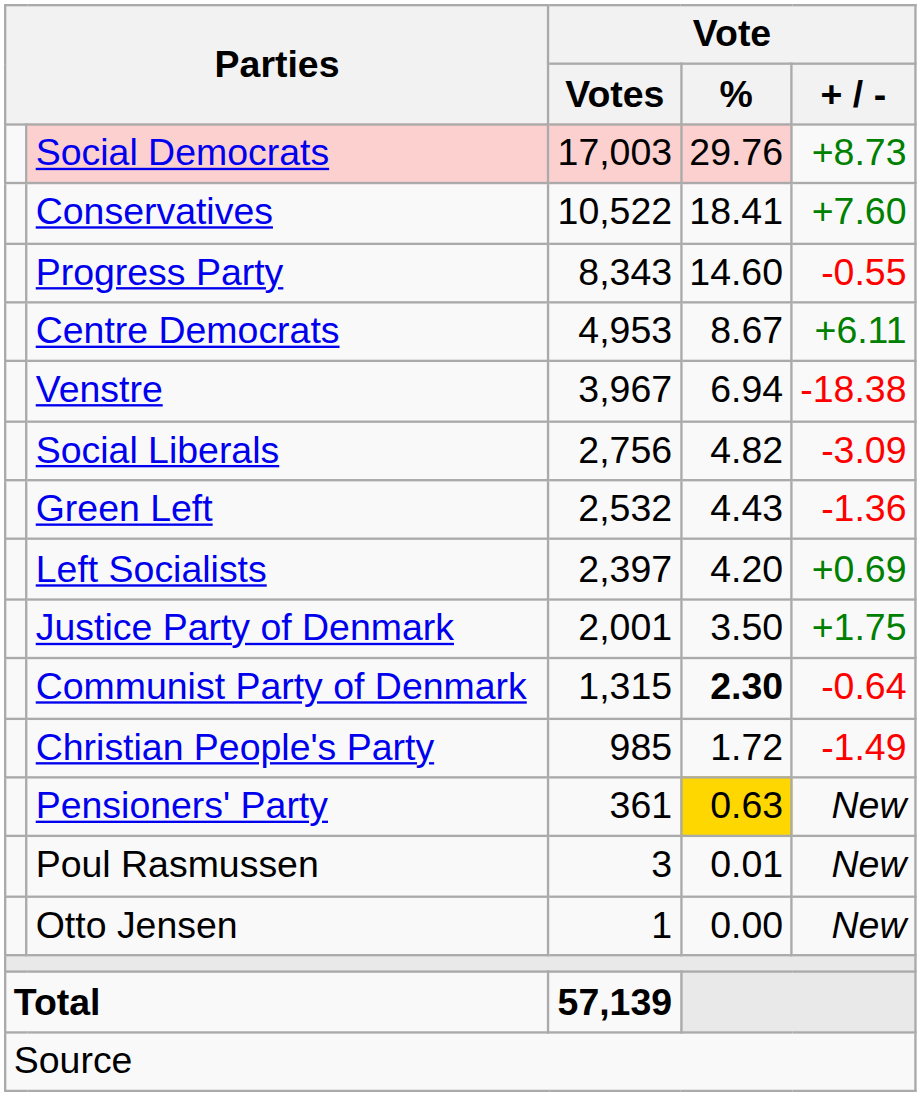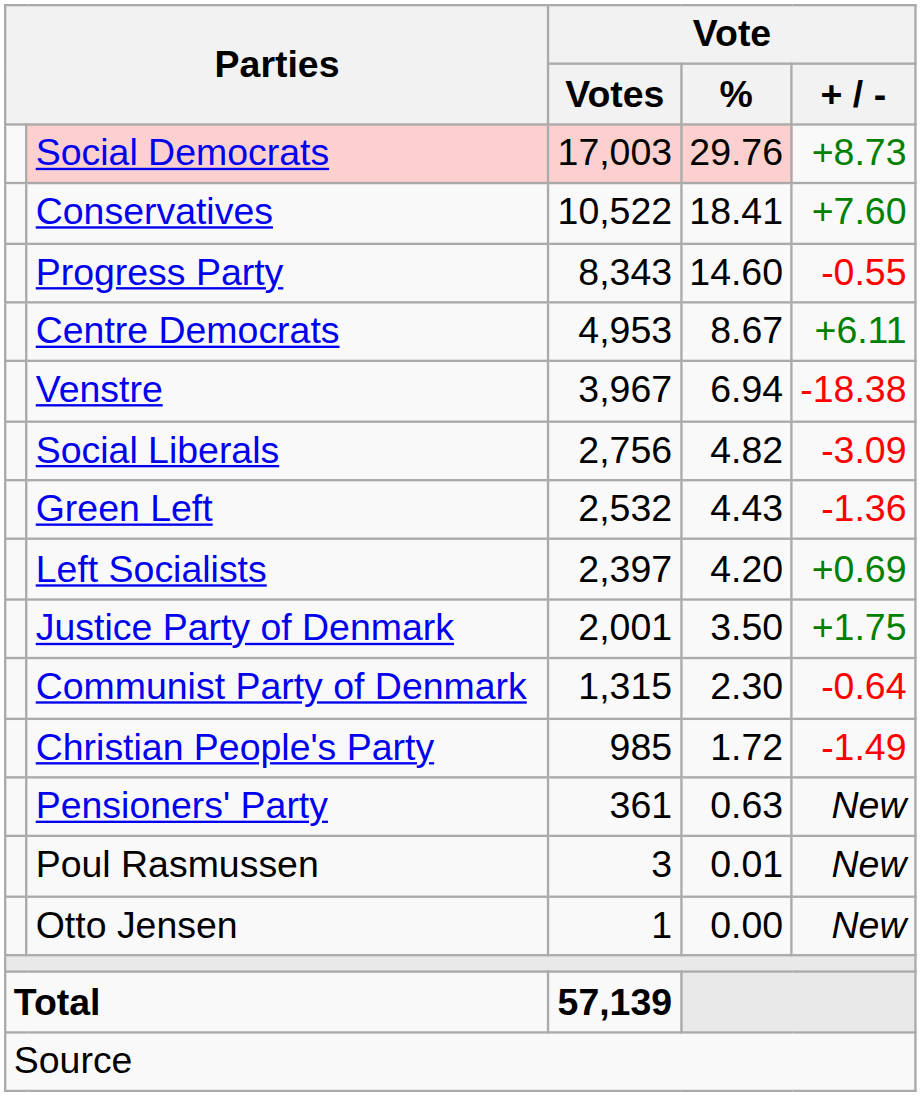(747, 687) bold -> (747, 687) normal
(747, 806) gold background -> (747, 806) no background
